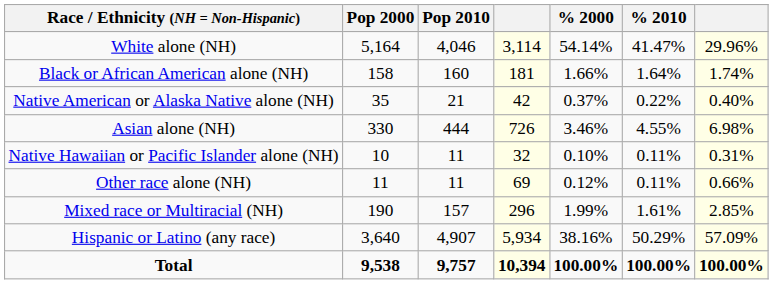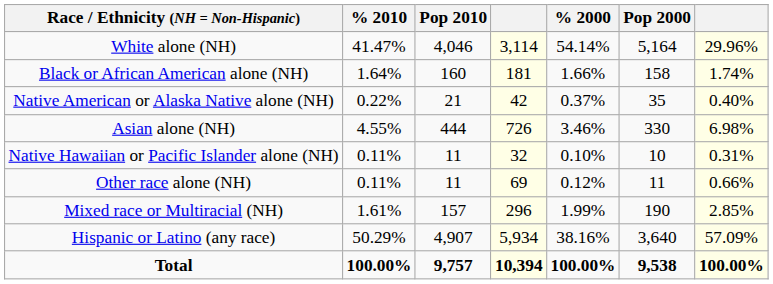columns swapped: (380, 18) <-> (659, 18)
